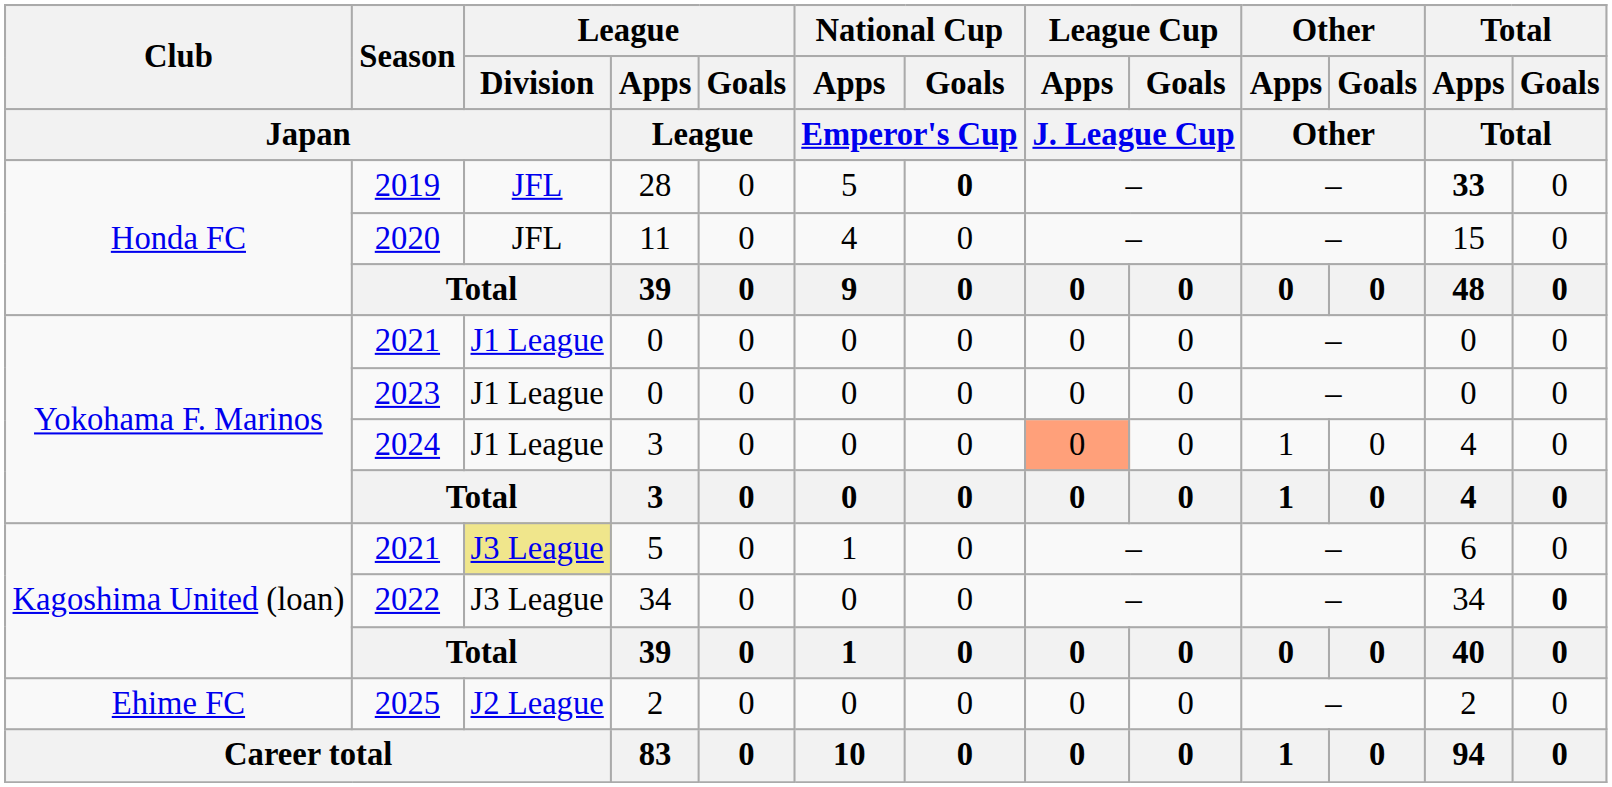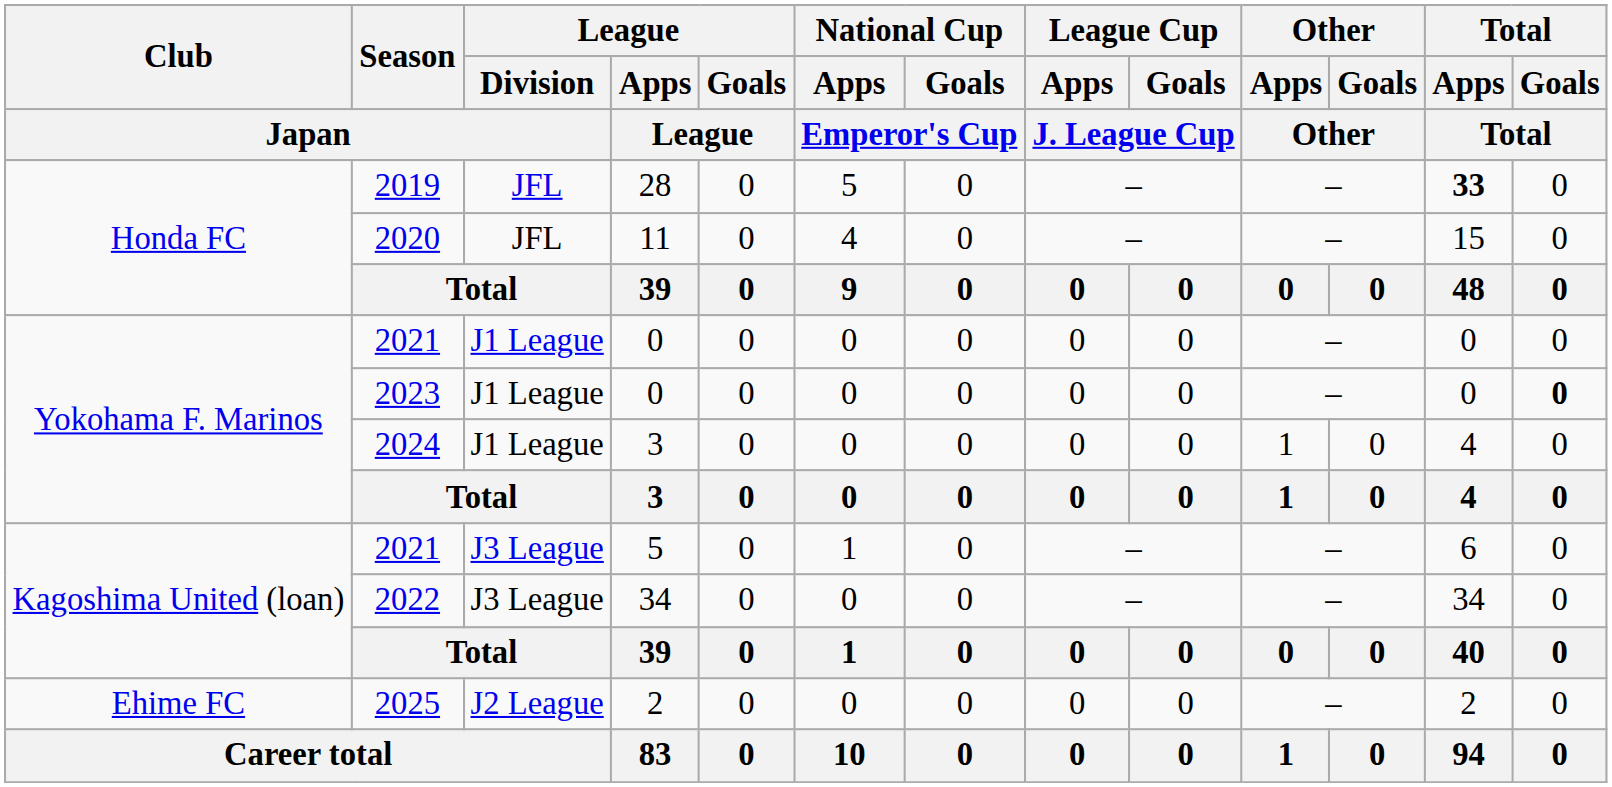(965, 185) bold -> (965, 185) normal
(1560, 392) normal -> (1560, 392) bold
(1077, 444) lightsalmon background -> (1077, 444) no background
(537, 548) khaki background -> (537, 548) no background
(1560, 599) bold -> (1560, 599) normal
